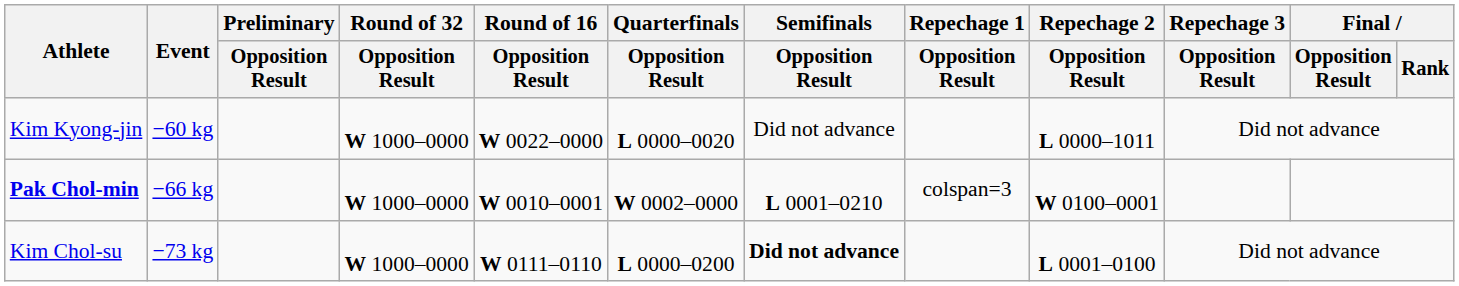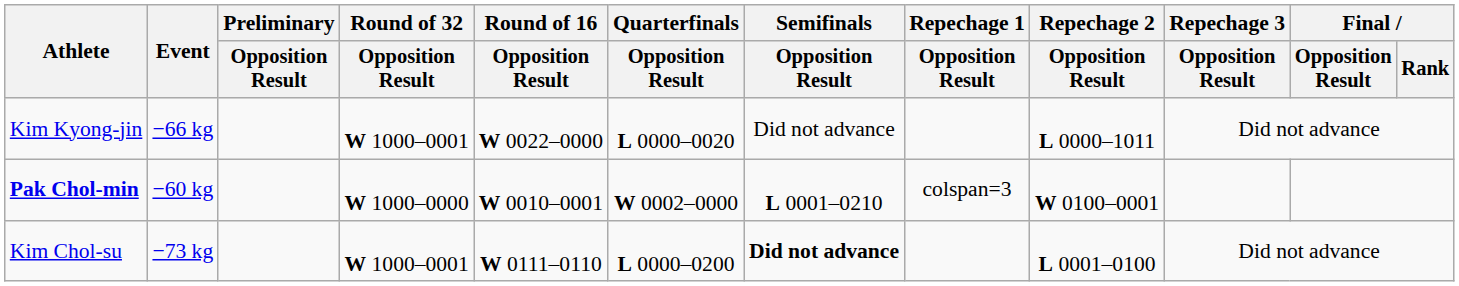(183, 128) −60 kg -> (183, 128) −66 kg
(407, 141) W 1000–0000 -> (407, 141) W 1000–0001
(183, 189) −66 kg -> (183, 189) −60 kg
(407, 263) W 1000–0000 -> (407, 263) W 1000–0001
